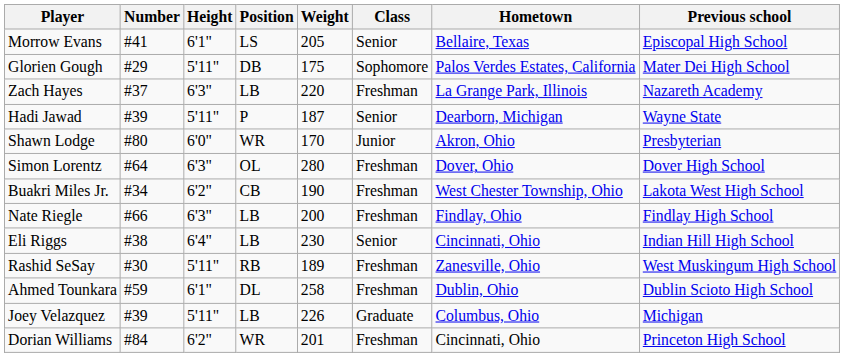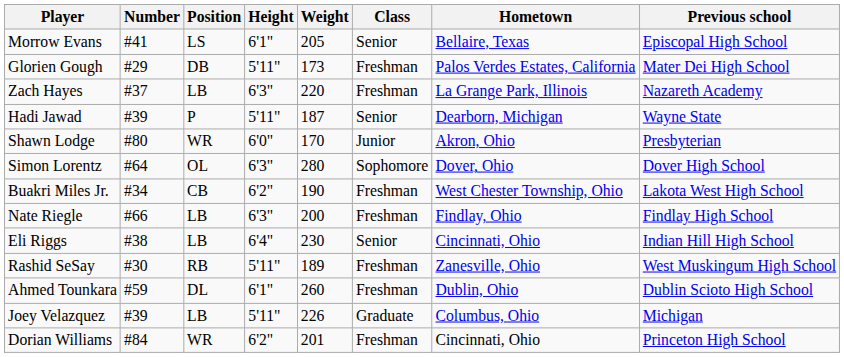columns swapped: (267, 16) <-> (210, 16)
(313, 66) 175 -> (313, 66) 173
(392, 66) Sophomore -> (387, 66) Freshman
(387, 166) Freshman -> (392, 166) Sophomore
(313, 290) 258 -> (313, 290) 260
